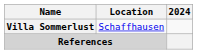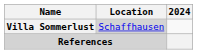(131, 27) no background -> (131, 27) lightgrey background
